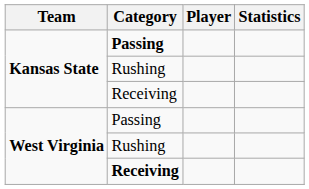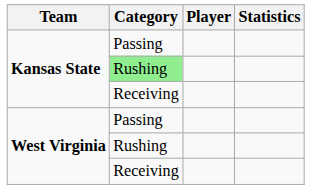(137, 43) bold -> (138, 43) normal
(138, 68) no background -> (140, 68) lightgreen background
(145, 171) bold -> (146, 171) normal
